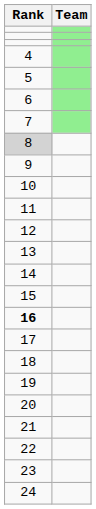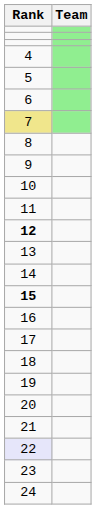(28, 122) no background -> (28, 122) khaki background
(28, 144) lightgrey background -> (28, 144) no background
(28, 231) normal -> (28, 231) bold
(28, 296) normal -> (28, 296) bold
(28, 318) bold -> (28, 318) normal
(28, 449) no background -> (28, 449) lavender background
